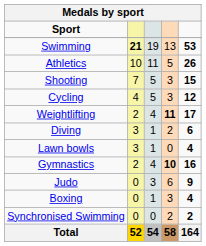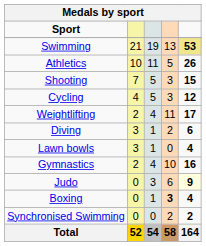(136, 46) bold -> (136, 46) normal
(190, 46) no background -> (190, 46) khaki background
(170, 114) bold -> (170, 114) normal
(170, 165) bold -> (170, 165) normal
(190, 182) no background -> (190, 182) lightyellow background
(170, 199) normal -> (170, 199) bold
